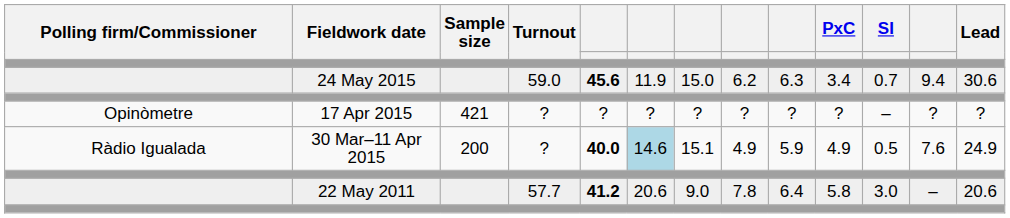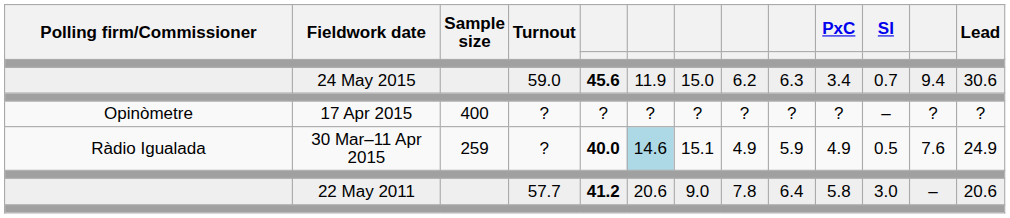(475, 114) 421 -> (475, 114) 400
(475, 148) 200 -> (475, 148) 259
